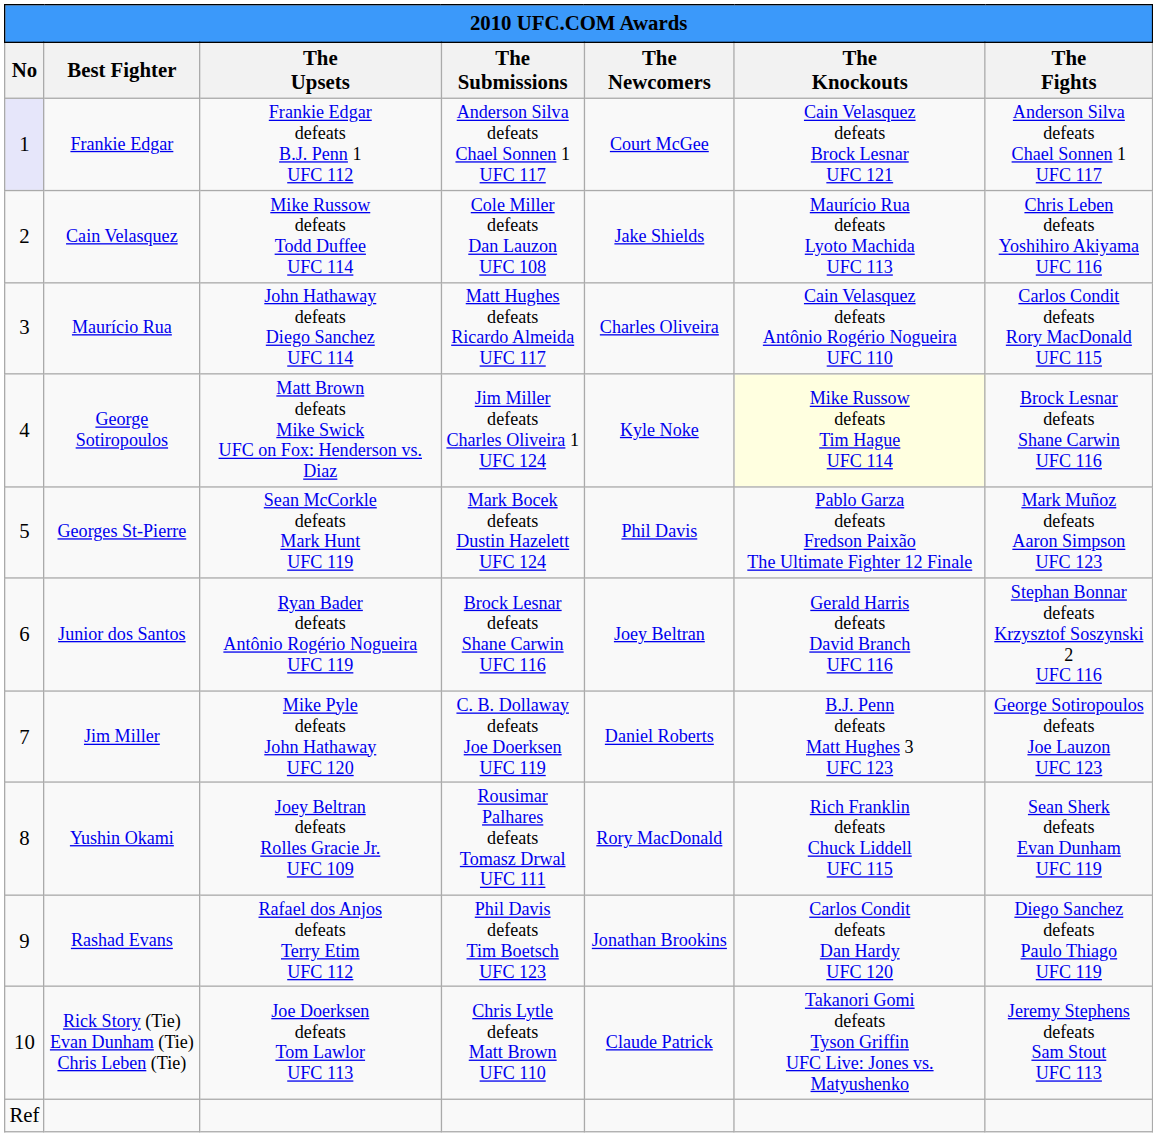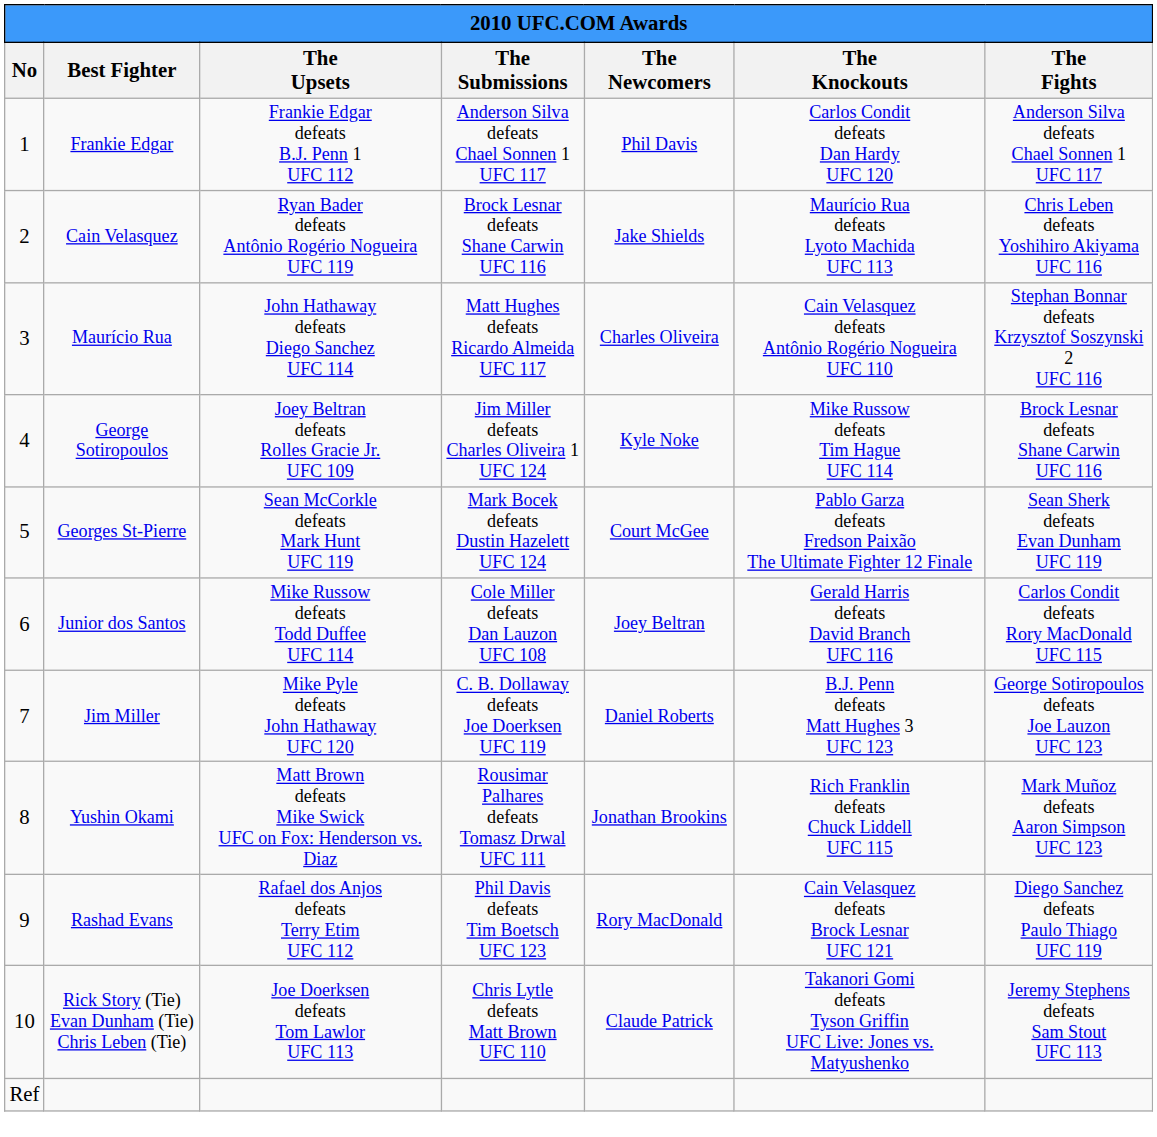(24, 144) lavender background -> (24, 144) no background
(659, 144) Court McGee -> (659, 144) Phil Davis
(860, 144) Cain Velasquez defeats Brock Lesnar UFC 121 -> (860, 144) Carlos Condit defeats Dan Hardy UFC 120
(320, 236) Mike Russow defeats Todd Duffee UFC 114 -> (320, 236) Ryan Bader defeats Antônio Rogério Nogueira UFC 119
(513, 236) Cole Miller defeats Dan Lauzon UFC 108 -> (513, 236) Brock Lesnar defeats Shane Carwin UFC 116
(1069, 327) Carlos Condit defeats Rory MacDonald UFC 115 -> (1069, 338) Stephan Bonnar defeats Krzysztof Soszynski 2 UFC 116
(320, 430) Matt Brown defeats Mike Swick UFC on Fox: Henderson vs. Diaz -> (320, 440) Joey Beltran defeats Rolles Gracie Jr. UFC 109
(860, 430) lightyellow background -> (860, 440) no background
(659, 532) Phil Davis -> (659, 532) Court McGee
(1069, 532) Mark Muñoz defeats Aaron Simpson UFC 123 -> (1069, 532) Sean Sherk defeats Evan Dunham UFC 119
(320, 634) Ryan Bader defeats Antônio Rogério Nogueira UFC 119 -> (320, 623) Mike Russow defeats Todd Duffee UFC 114
(513, 634) Brock Lesnar defeats Shane Carwin UFC 116 -> (513, 623) Cole Miller defeats Dan Lauzon UFC 108
(1069, 634) Stephan Bonnar defeats Krzysztof Soszynski 2 UFC 116 -> (1069, 623) Carlos Condit defeats Rory MacDonald UFC 115
(320, 838) Joey Beltran defeats Rolles Gracie Jr. UFC 109 -> (320, 817) Matt Brown defeats Mike Swick UFC on Fox: Henderson vs. Diaz
(659, 838) Rory MacDonald -> (659, 817) Jonathan Brookins
(1069, 838) Sean Sherk defeats Evan Dunham UFC 119 -> (1069, 817) Mark Muñoz defeats Aaron Simpson UFC 123
(659, 940) Jonathan Brookins -> (659, 919) Rory MacDonald
(860, 940) Carlos Condit defeats Dan Hardy UFC 120 -> (860, 919) Cain Velasquez defeats Brock Lesnar UFC 121
